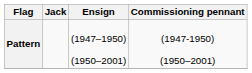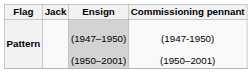(99, 49) no background -> (99, 49) lightgrey background
